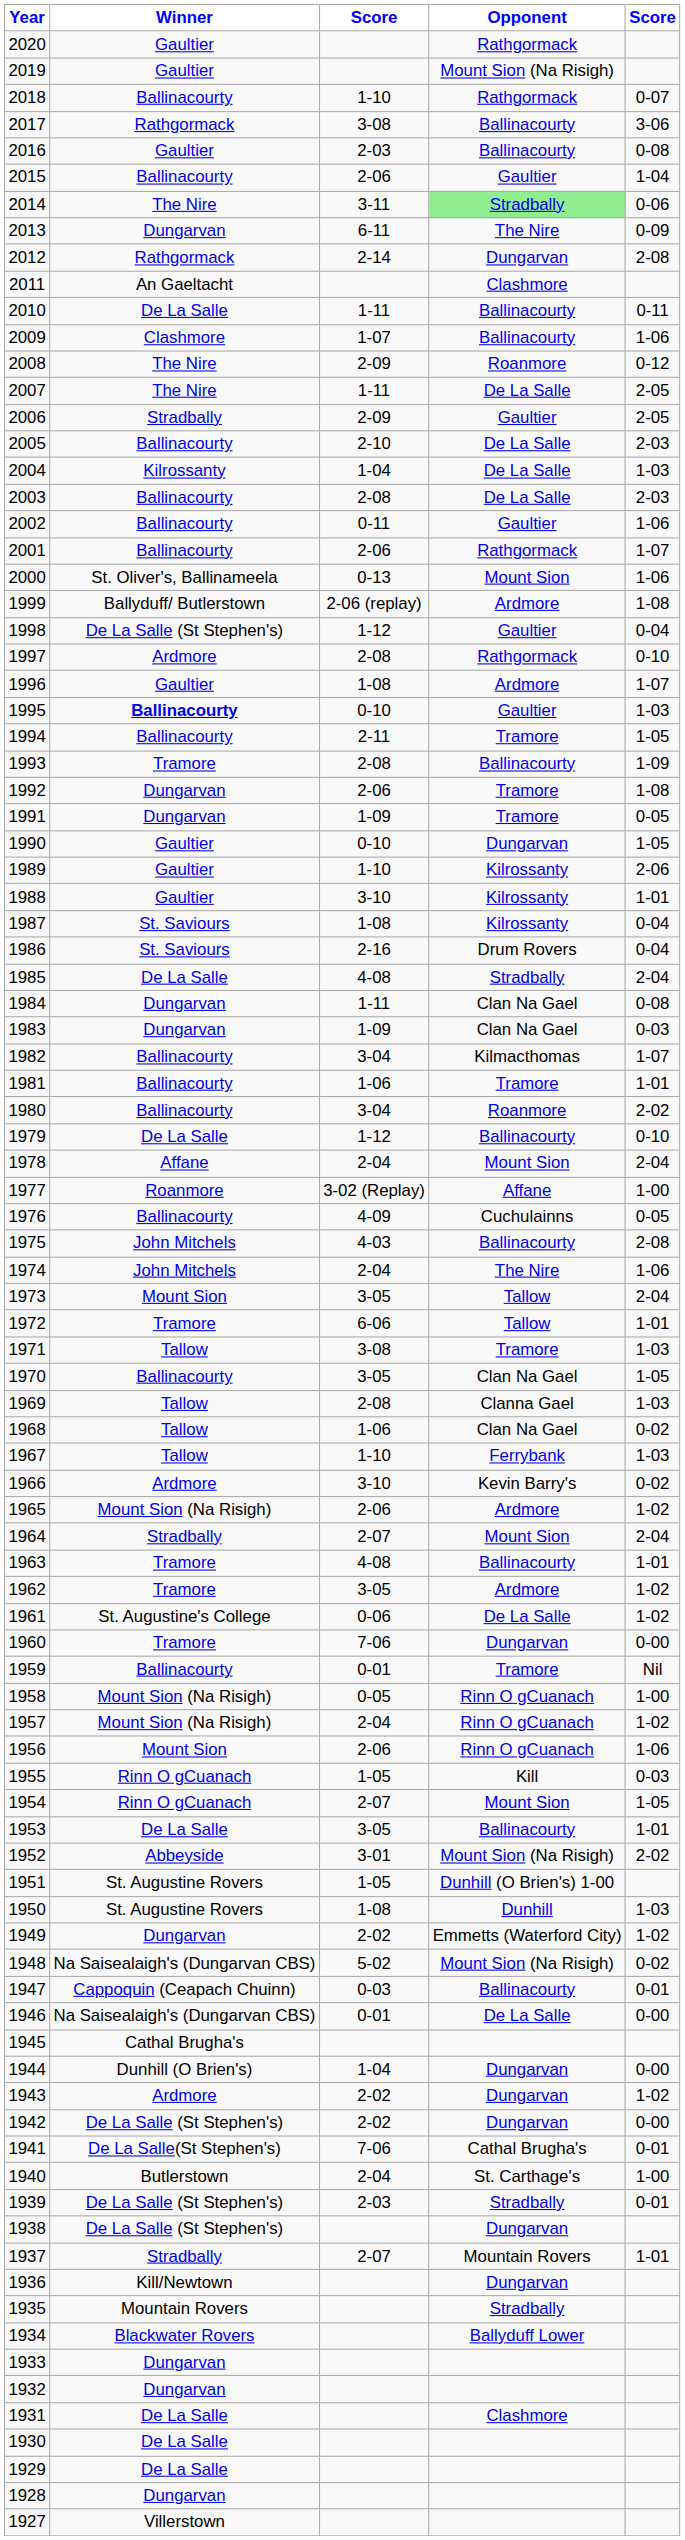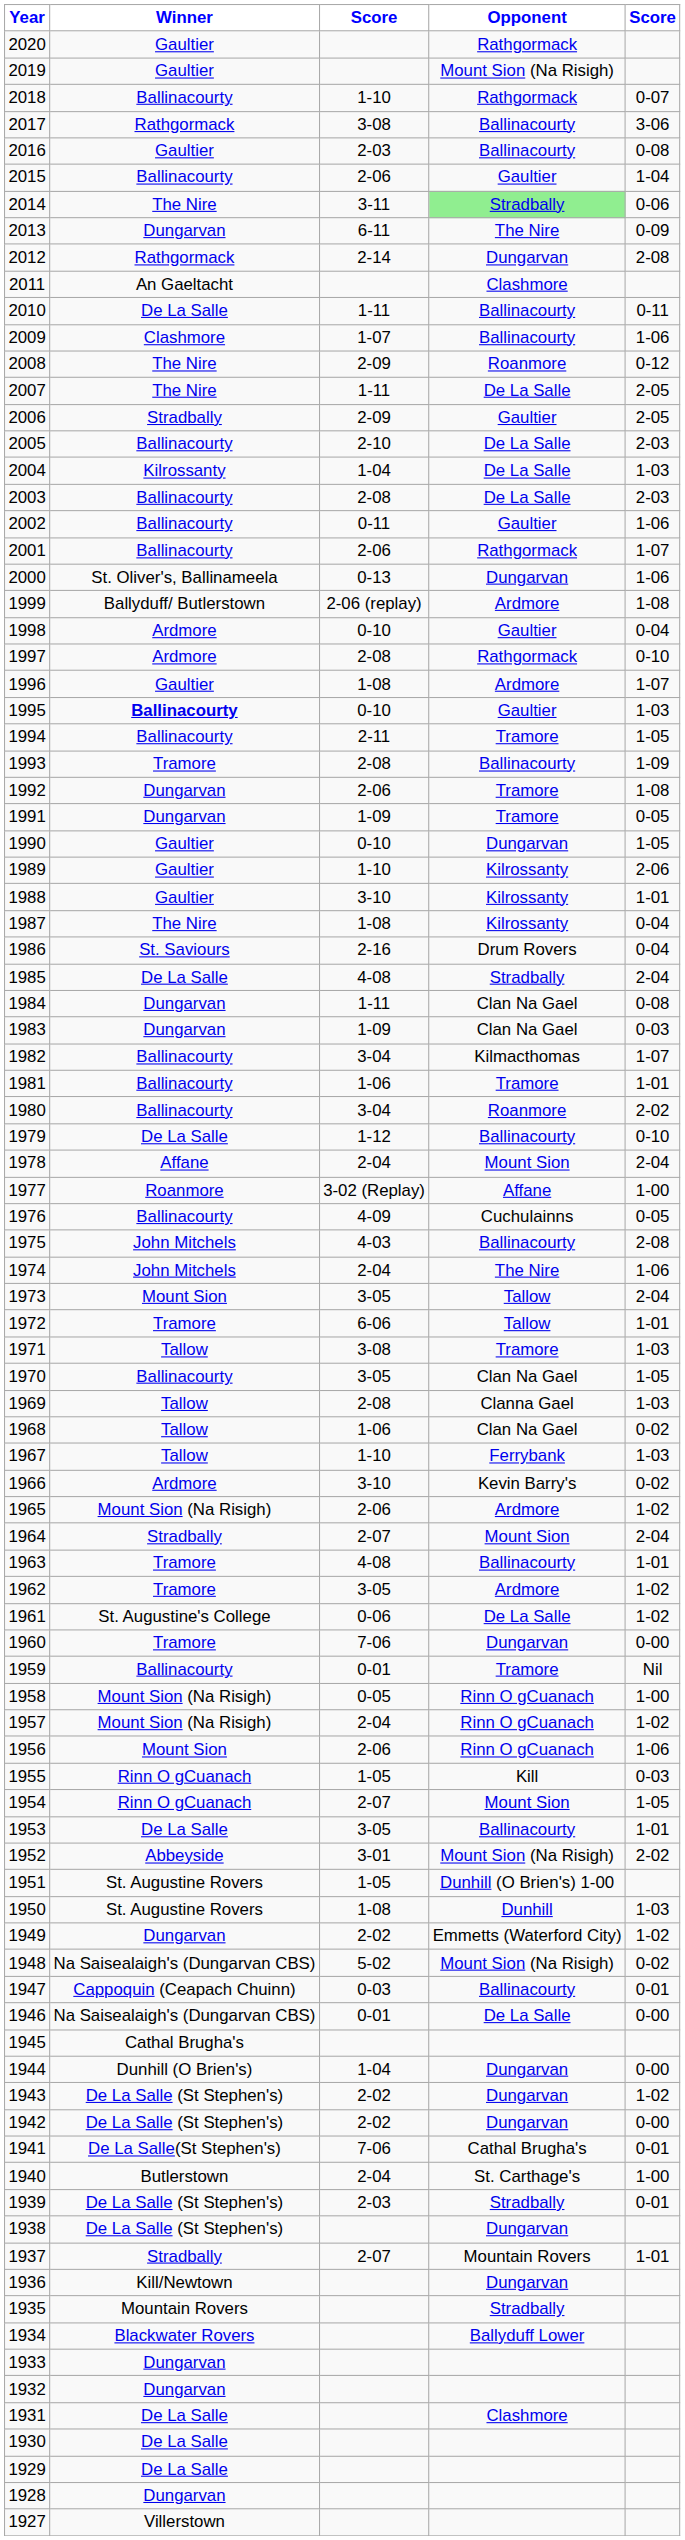(527, 577) Mount Sion -> (527, 577) Dungarvan
(184, 630) De La Salle (St Stephen's) -> (184, 630) Ardmore
(374, 630) 1-12 -> (374, 630) 0-10
(184, 923) St. Saviours -> (184, 923) The Nire
(184, 2096) Ardmore -> (184, 2096) De La Salle (St Stephen's)
